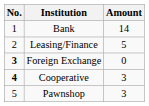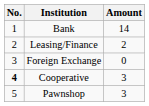(124, 45) 5 -> (124, 45) 2
(14, 61) bold -> (14, 61) normal
